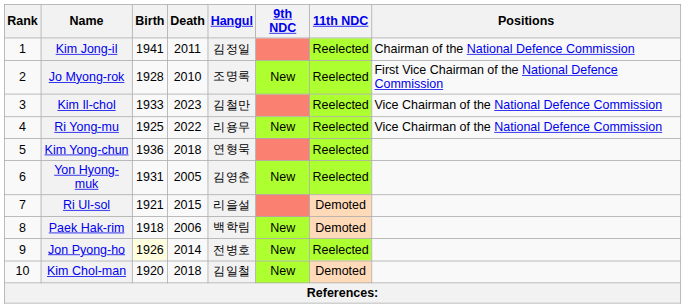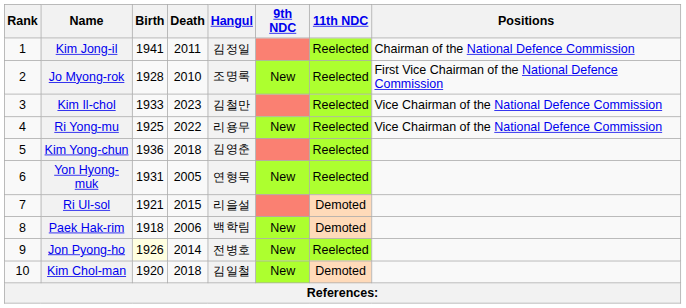(232, 149) 연형묵 -> (232, 149) 김영춘
(232, 177) 김영춘 -> (232, 177) 연형묵
